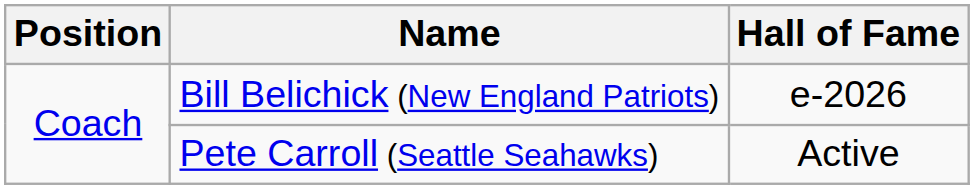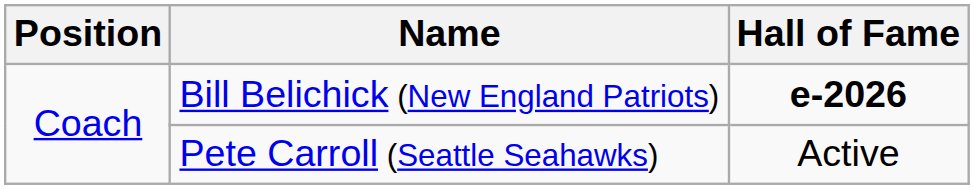(848, 93) normal -> (848, 93) bold
